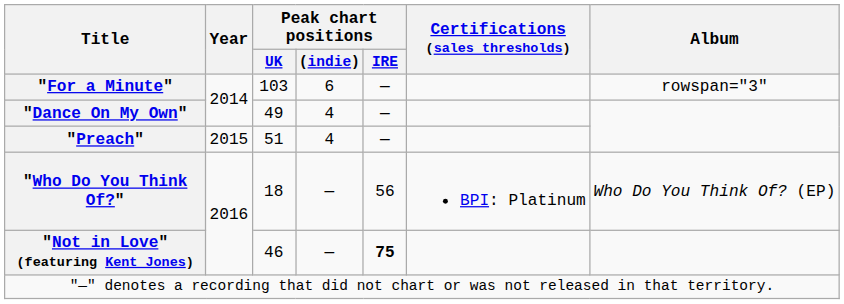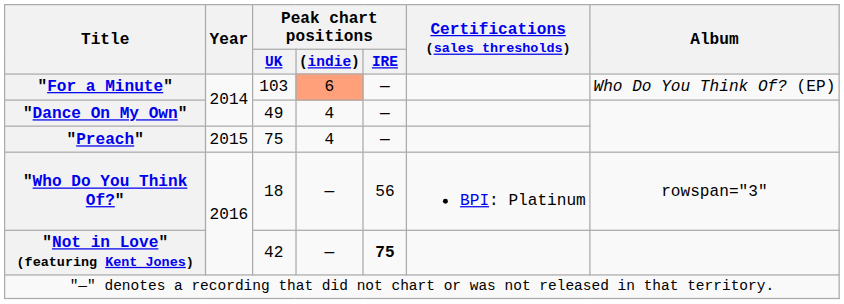(329, 87) no background -> (329, 87) lightsalmon background
(714, 87) rowspan="3" -> (714, 87) Who Do You Think Of? (EP)
(274, 140) 51 -> (274, 140) 75
(714, 191) Who Do You Think Of? (EP) -> (714, 191) rowspan="3"
(274, 252) 46 -> (274, 252) 42
